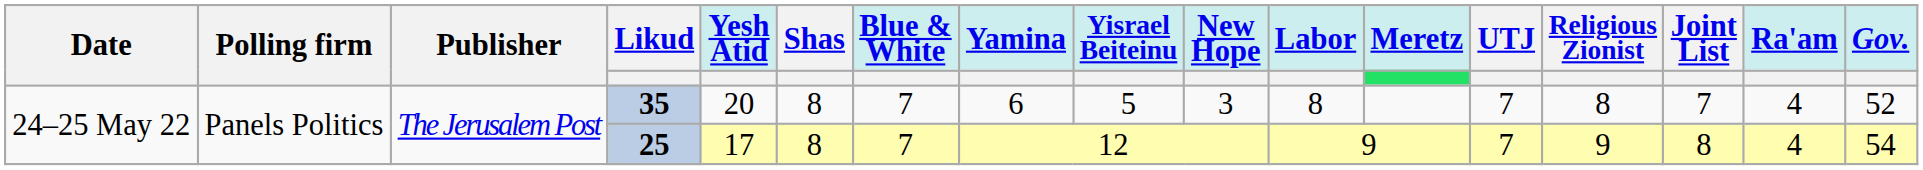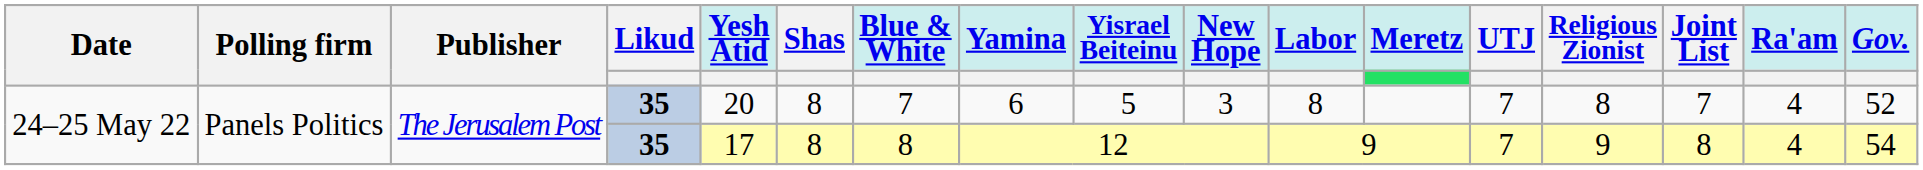(654, 145) 25 -> (654, 145) 35
(905, 145) 7 -> (905, 145) 8
